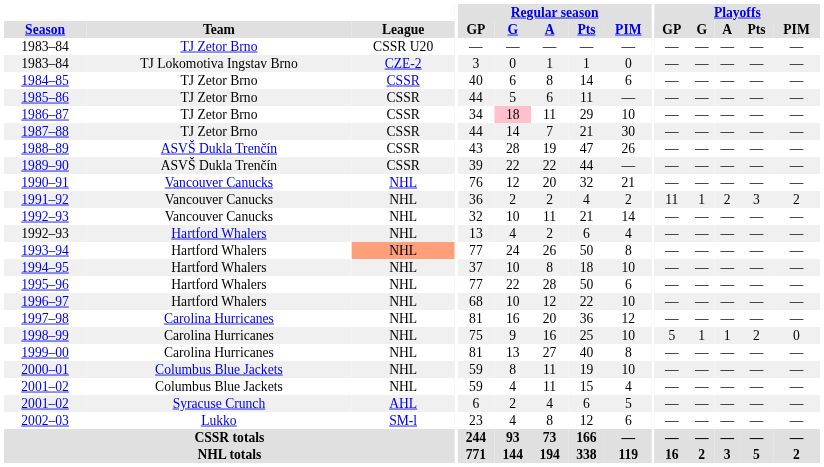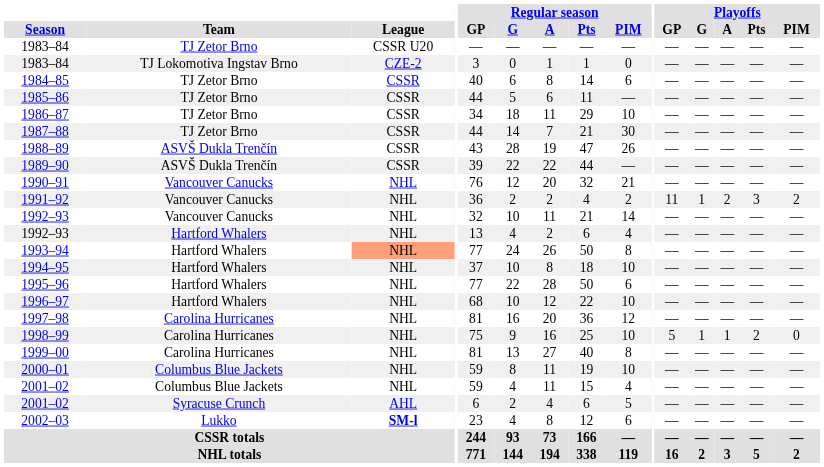(513, 114) pink background -> (513, 114) no background
(403, 420) normal -> (403, 420) bold
